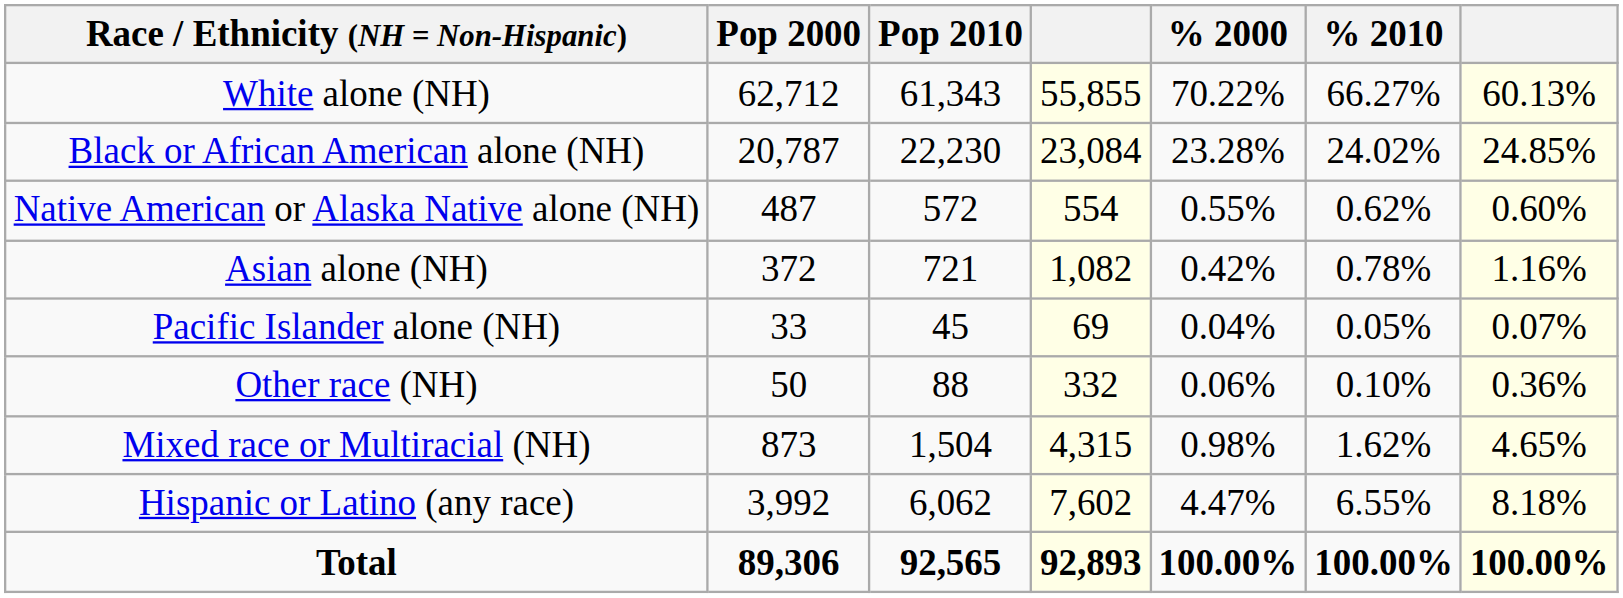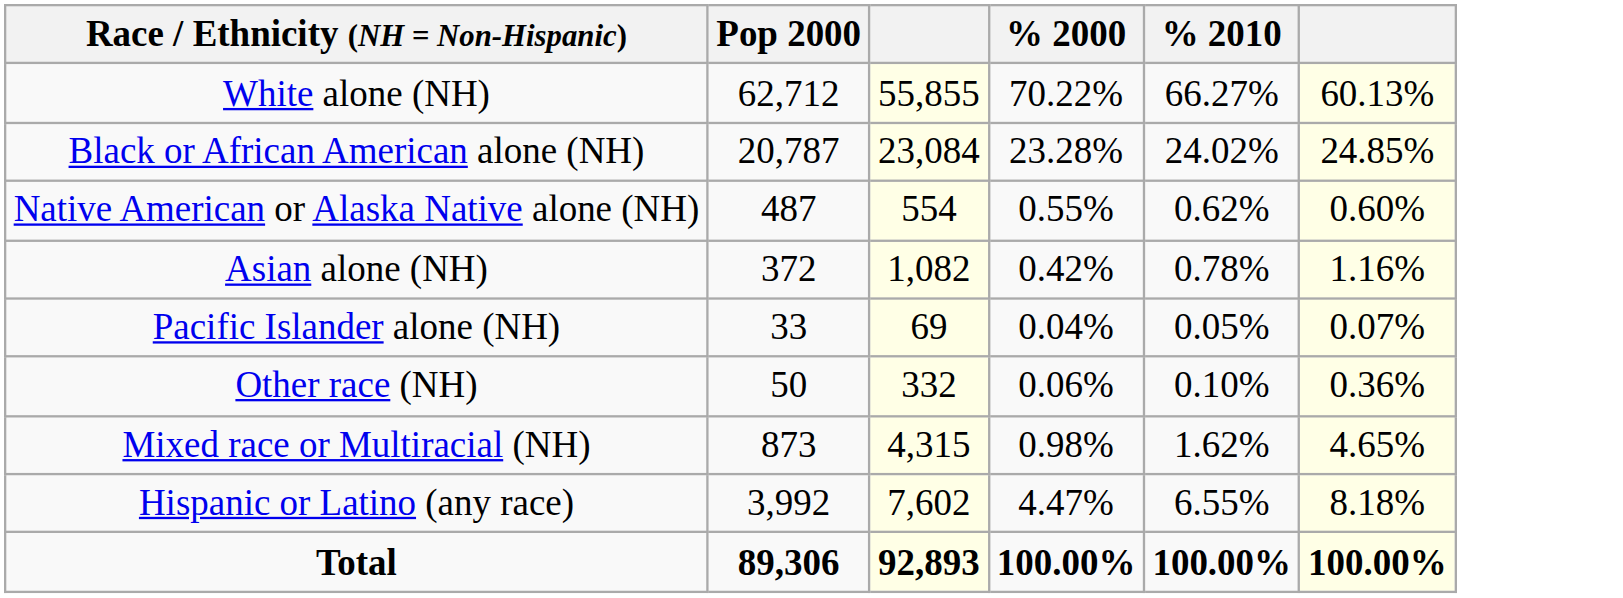- column: (951, 33)
